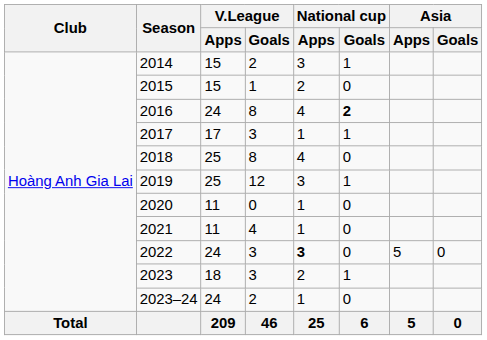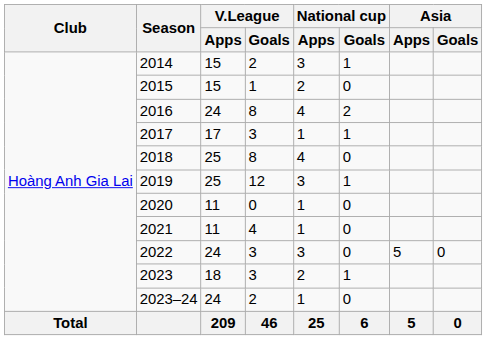(347, 110) bold -> (347, 110) normal
(301, 252) bold -> (301, 252) normal
